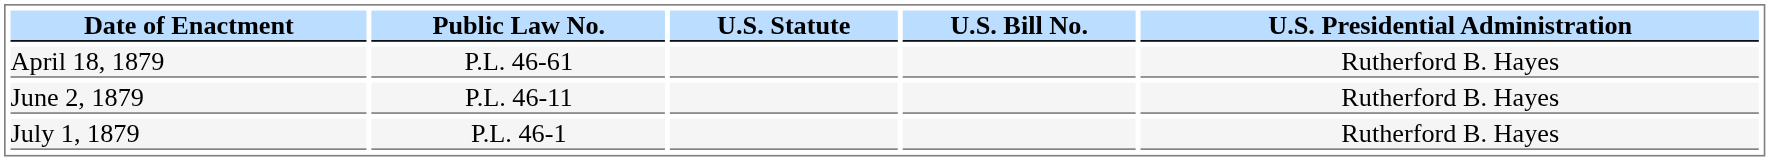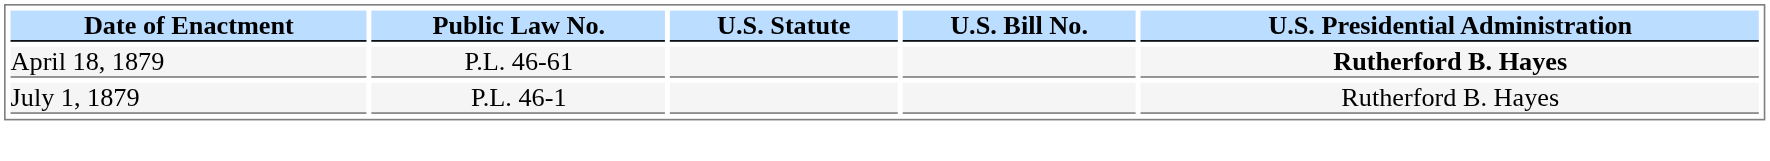(1450, 61) normal -> (1450, 61) bold
- row: (77, 97)
